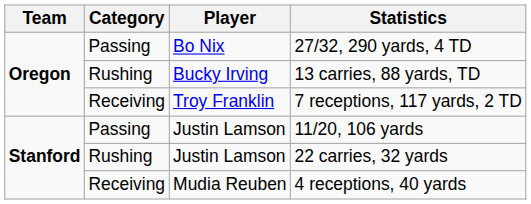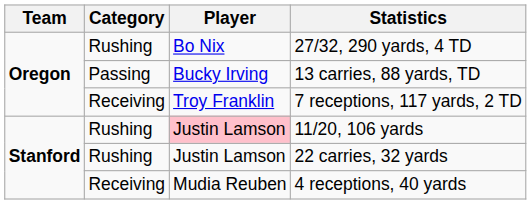(120, 46) Passing -> (120, 46) Rushing
(120, 74) Rushing -> (120, 74) Passing
(120, 129) Passing -> (120, 129) Rushing
(229, 129) no background -> (229, 129) pink background
